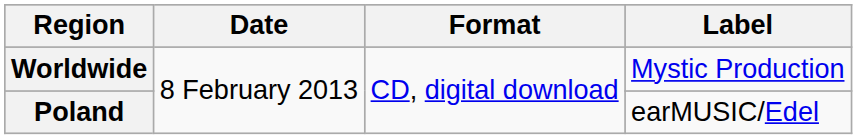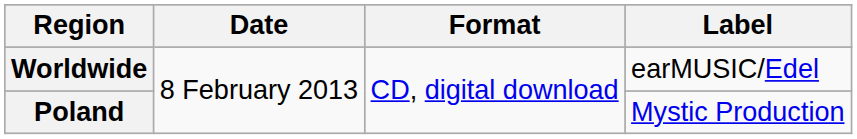(738, 68) Mystic Production -> (725, 68) earMUSIC/Edel
(725, 111) earMUSIC/Edel -> (738, 111) Mystic Production
